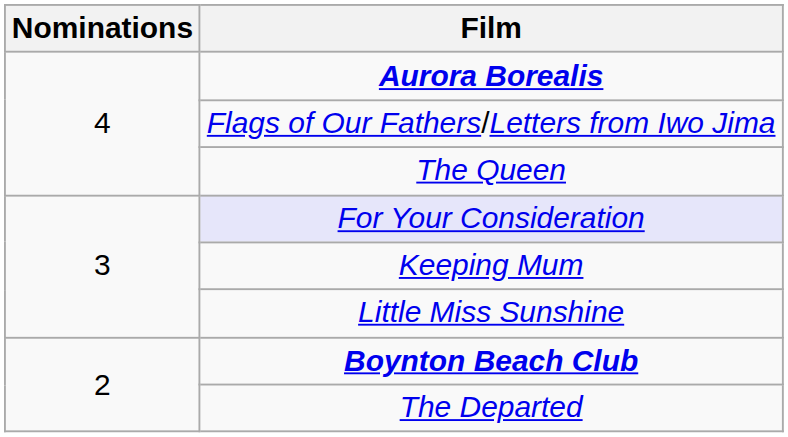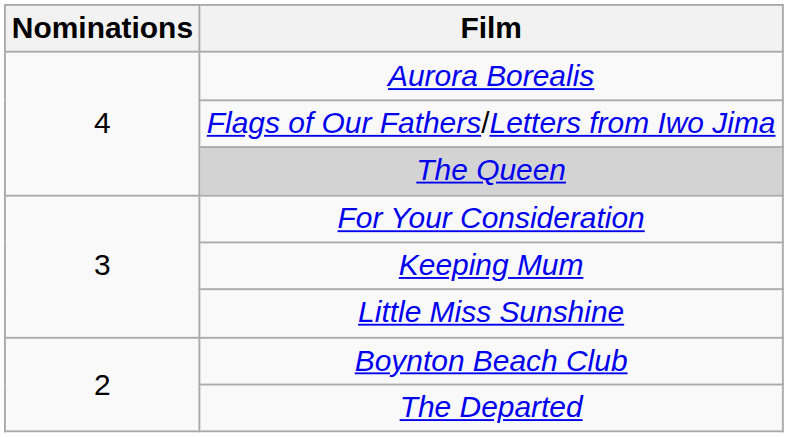(491, 75) bold -> (491, 75) normal
(491, 170) no background -> (491, 170) lightgrey background
(491, 218) lavender background -> (491, 218) no background
(491, 360) bold -> (491, 360) normal
